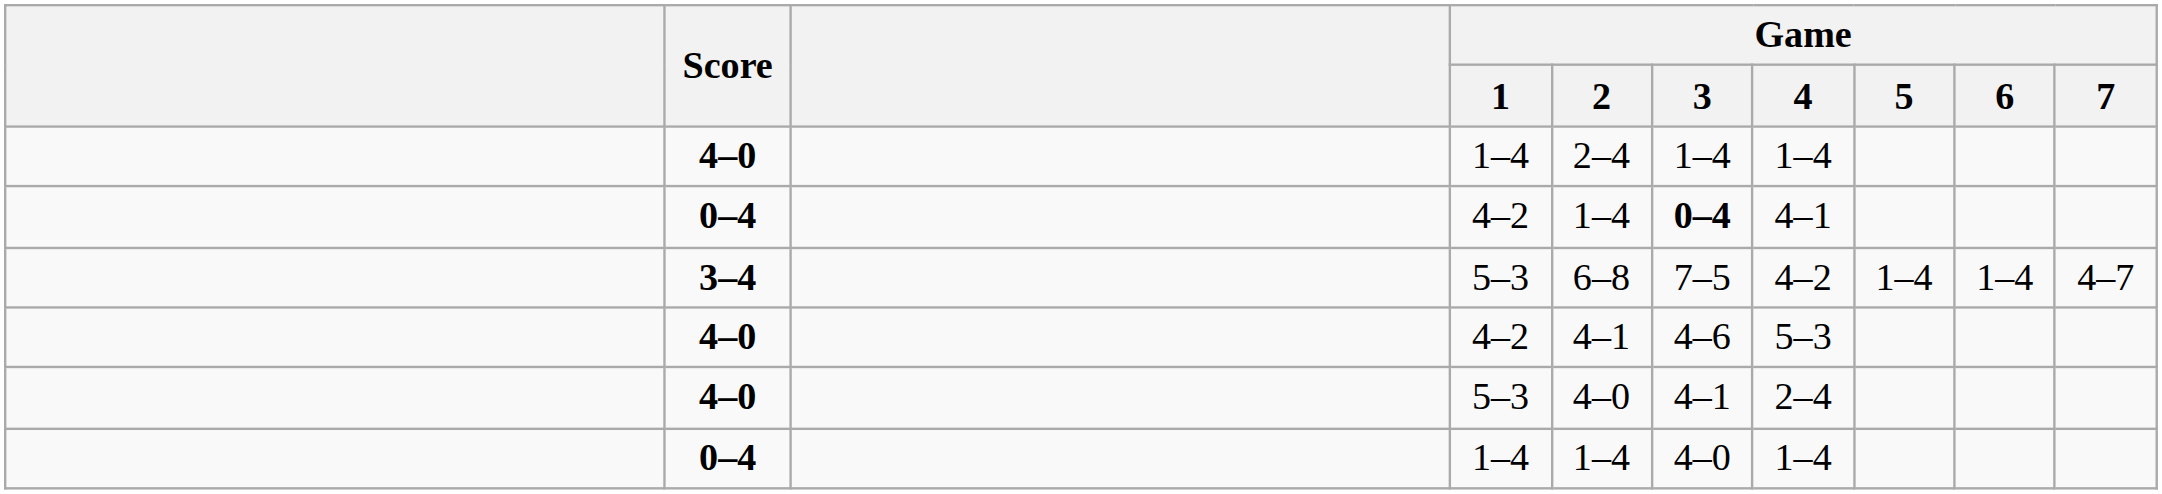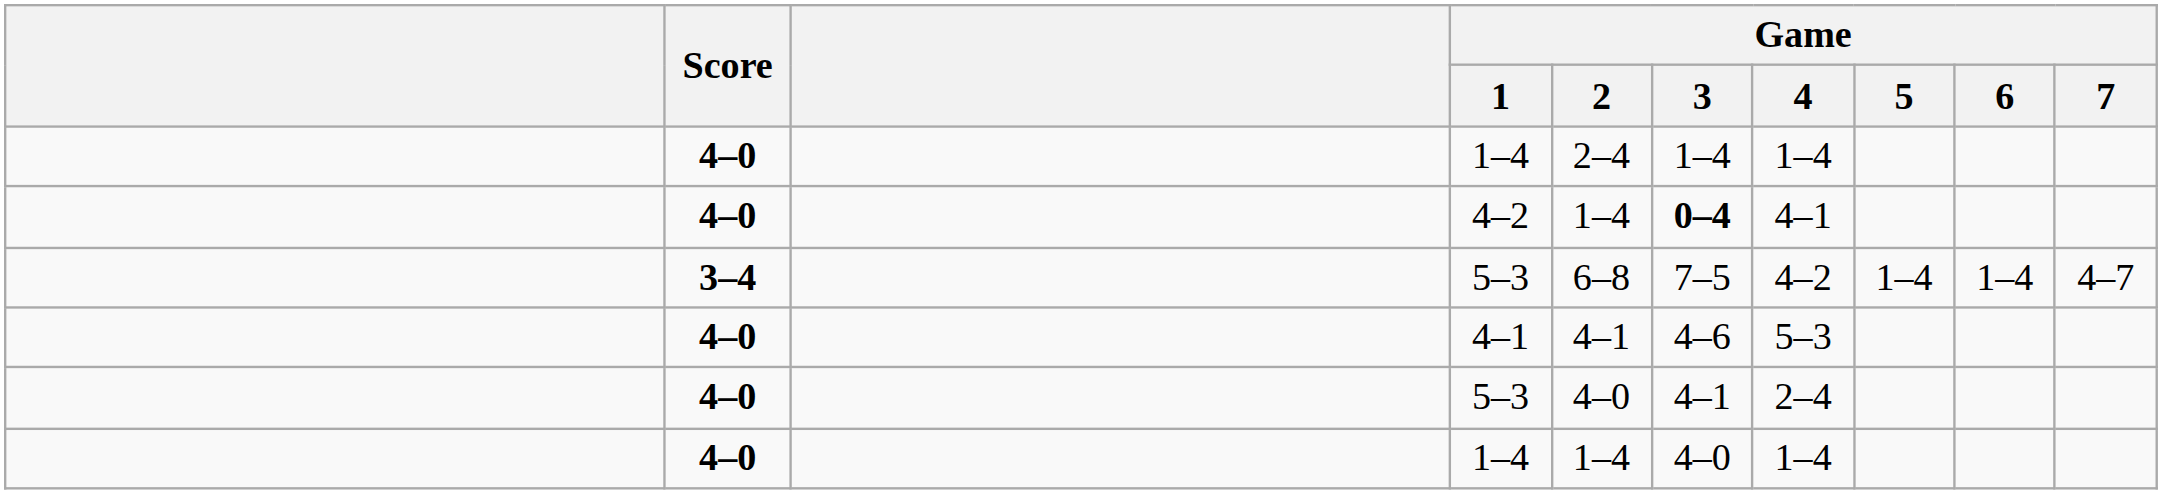(728, 215) 0–4 -> (728, 215) 4–0
(1501, 336) 4–2 -> (1501, 336) 4–1
(728, 457) 0–4 -> (728, 457) 4–0
